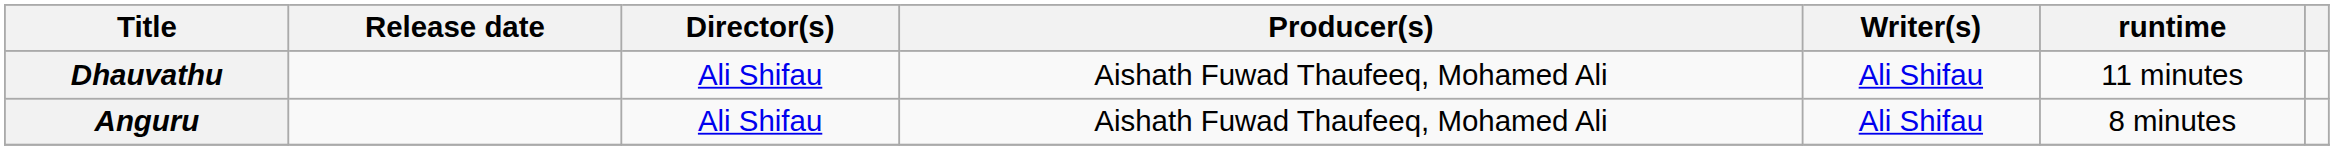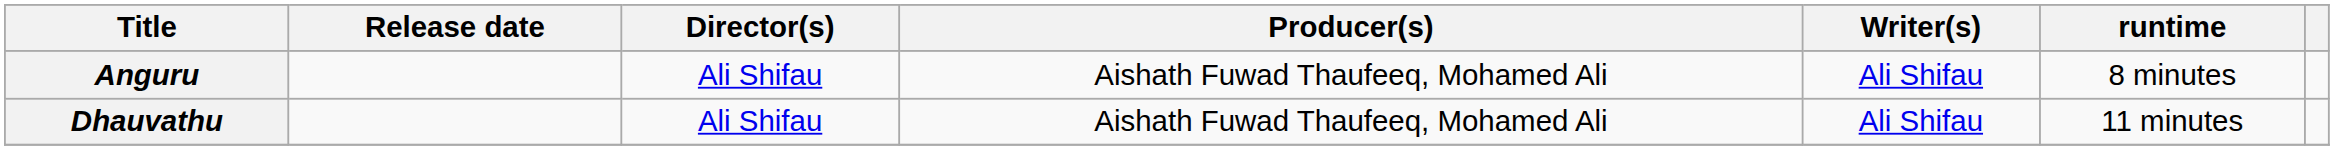rows swapped: (147, 74) <-> (147, 121)
